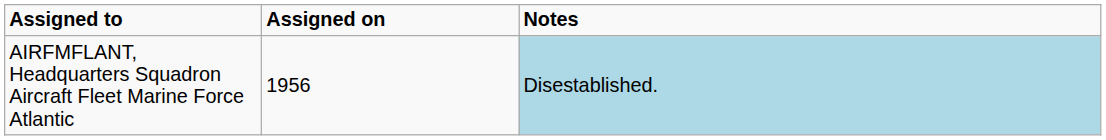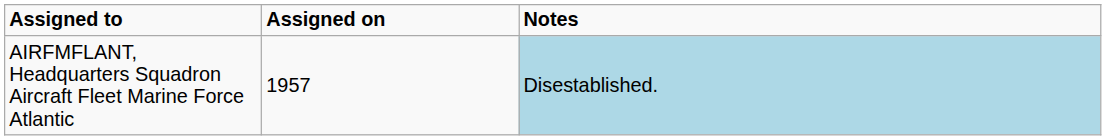(288, 85) 1956 -> (288, 85) 1957
